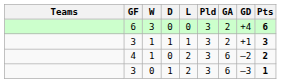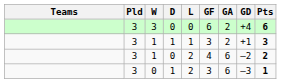columns swapped: (208, 12) <-> (133, 12)
